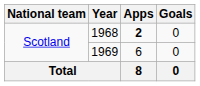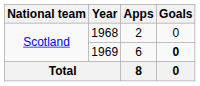(139, 33) bold -> (139, 33) normal
(176, 52) normal -> (176, 52) bold
